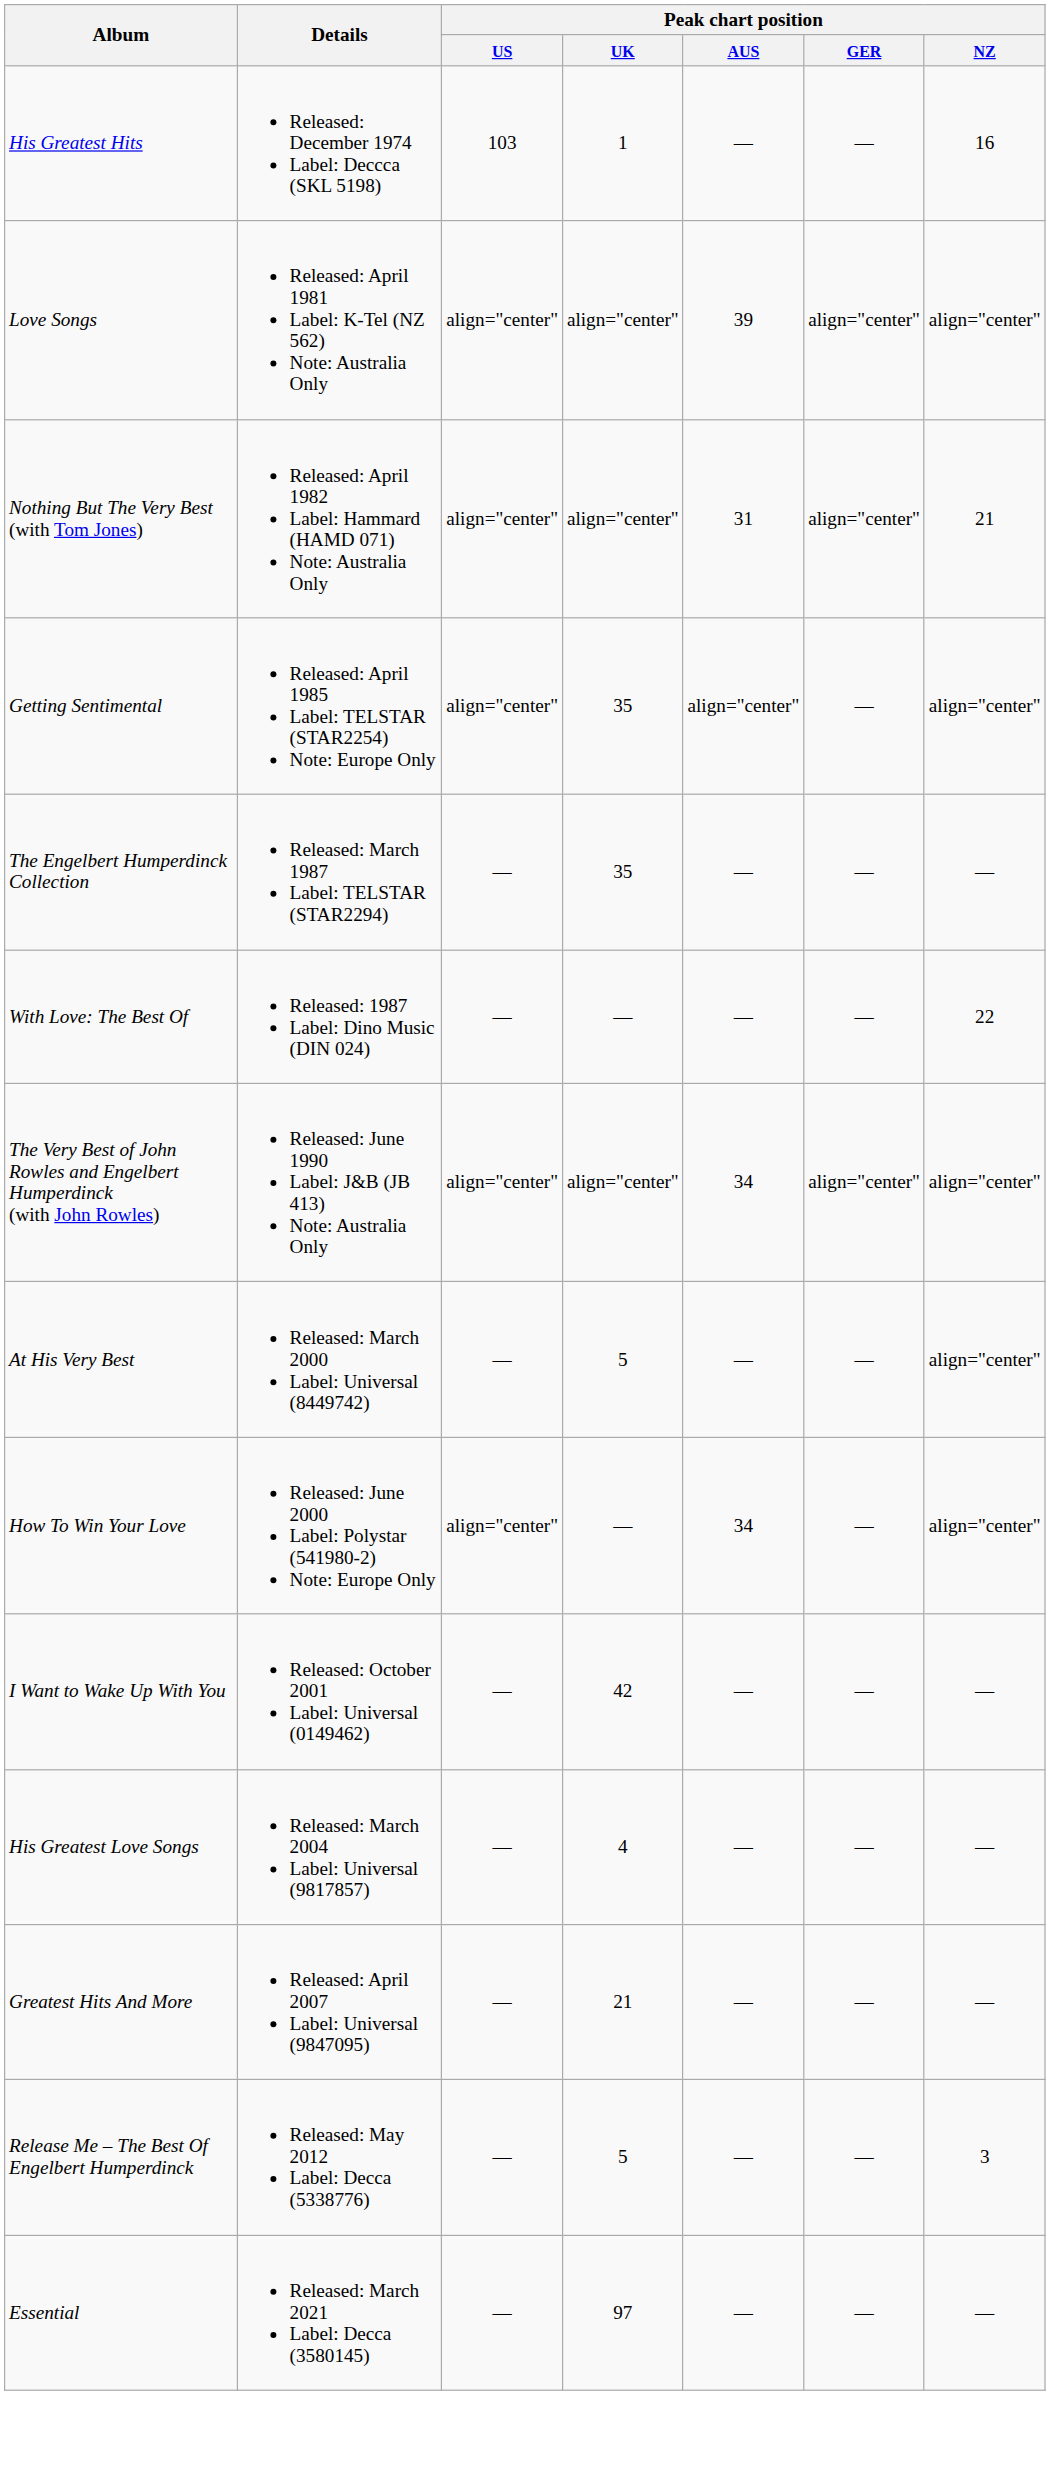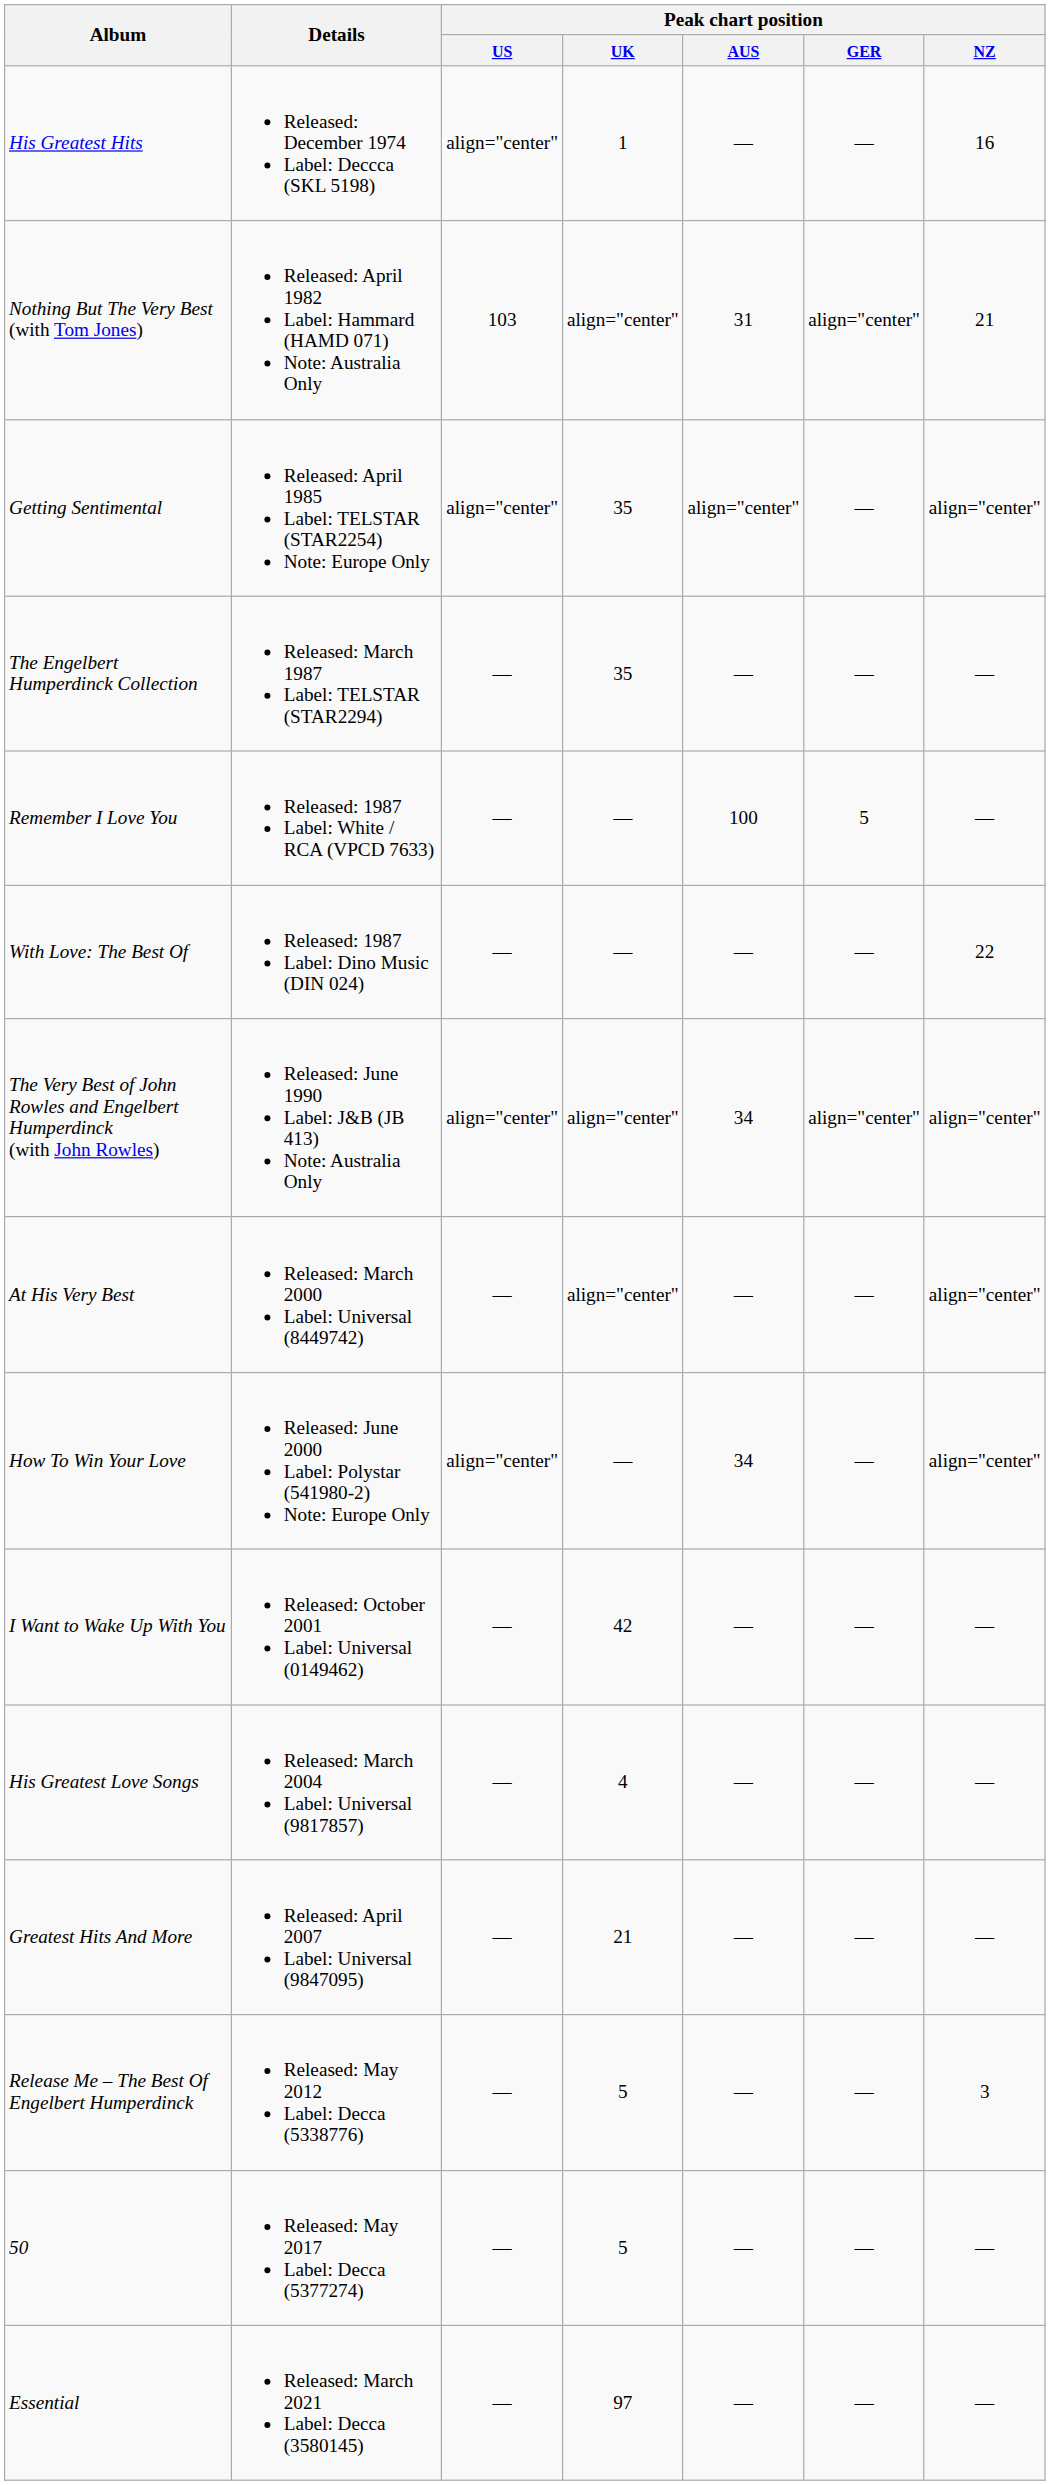(502, 143) 103 -> (502, 143) align="center"
- row: (53, 319)
(502, 518) align="center" -> (502, 319) 103
+ row: (93, 818)
(623, 1359) 5 -> (623, 1294) align="center"
+ row: (19, 2247)
